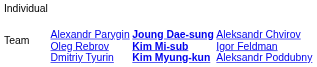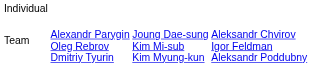(173, 46) bold -> (170, 46) normal
